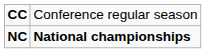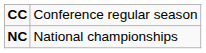(112, 36) bold -> (106, 36) normal
